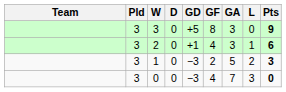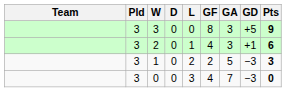columns swapped: (252, 12) <-> (193, 12)
